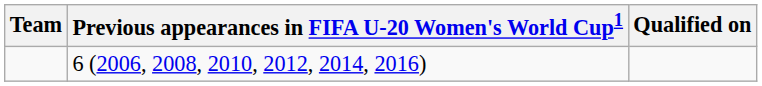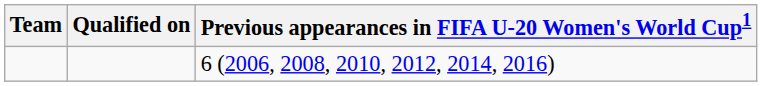columns swapped: (692, 25) <-> (348, 25)
